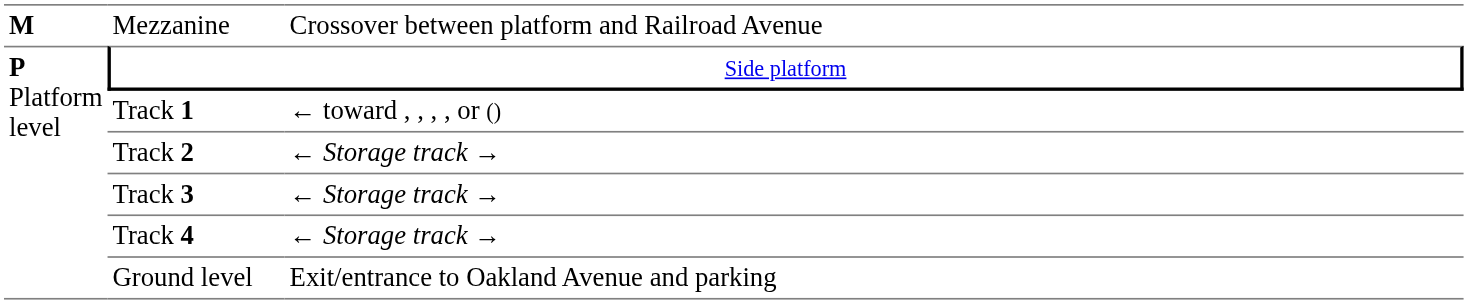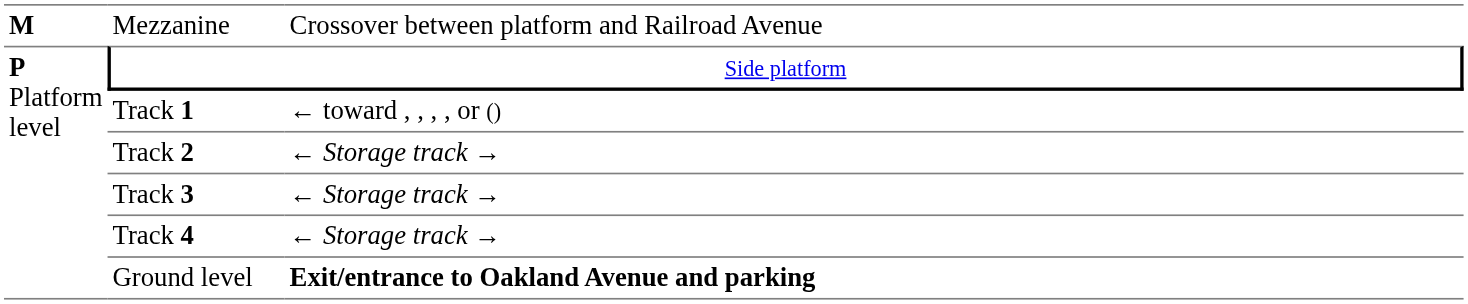(533, 277) normal -> (552, 277) bold
